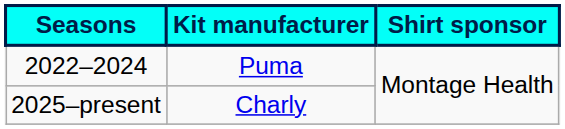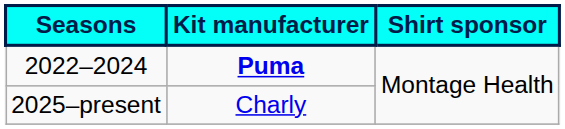(271, 65) normal -> (271, 65) bold
